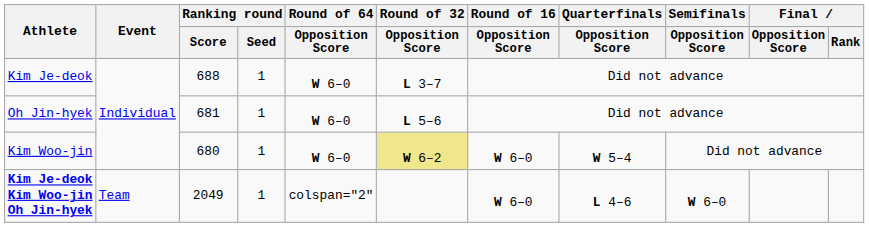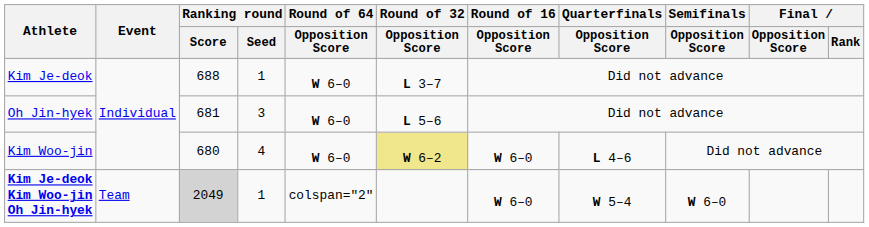(261, 114) 1 -> (261, 114) 3
(261, 151) 1 -> (261, 151) 4
(612, 158) W 5–4 -> (612, 158) L 4–6
(208, 196) no background -> (208, 196) lightgrey background
(612, 203) L 4–6 -> (612, 203) W 5–4
